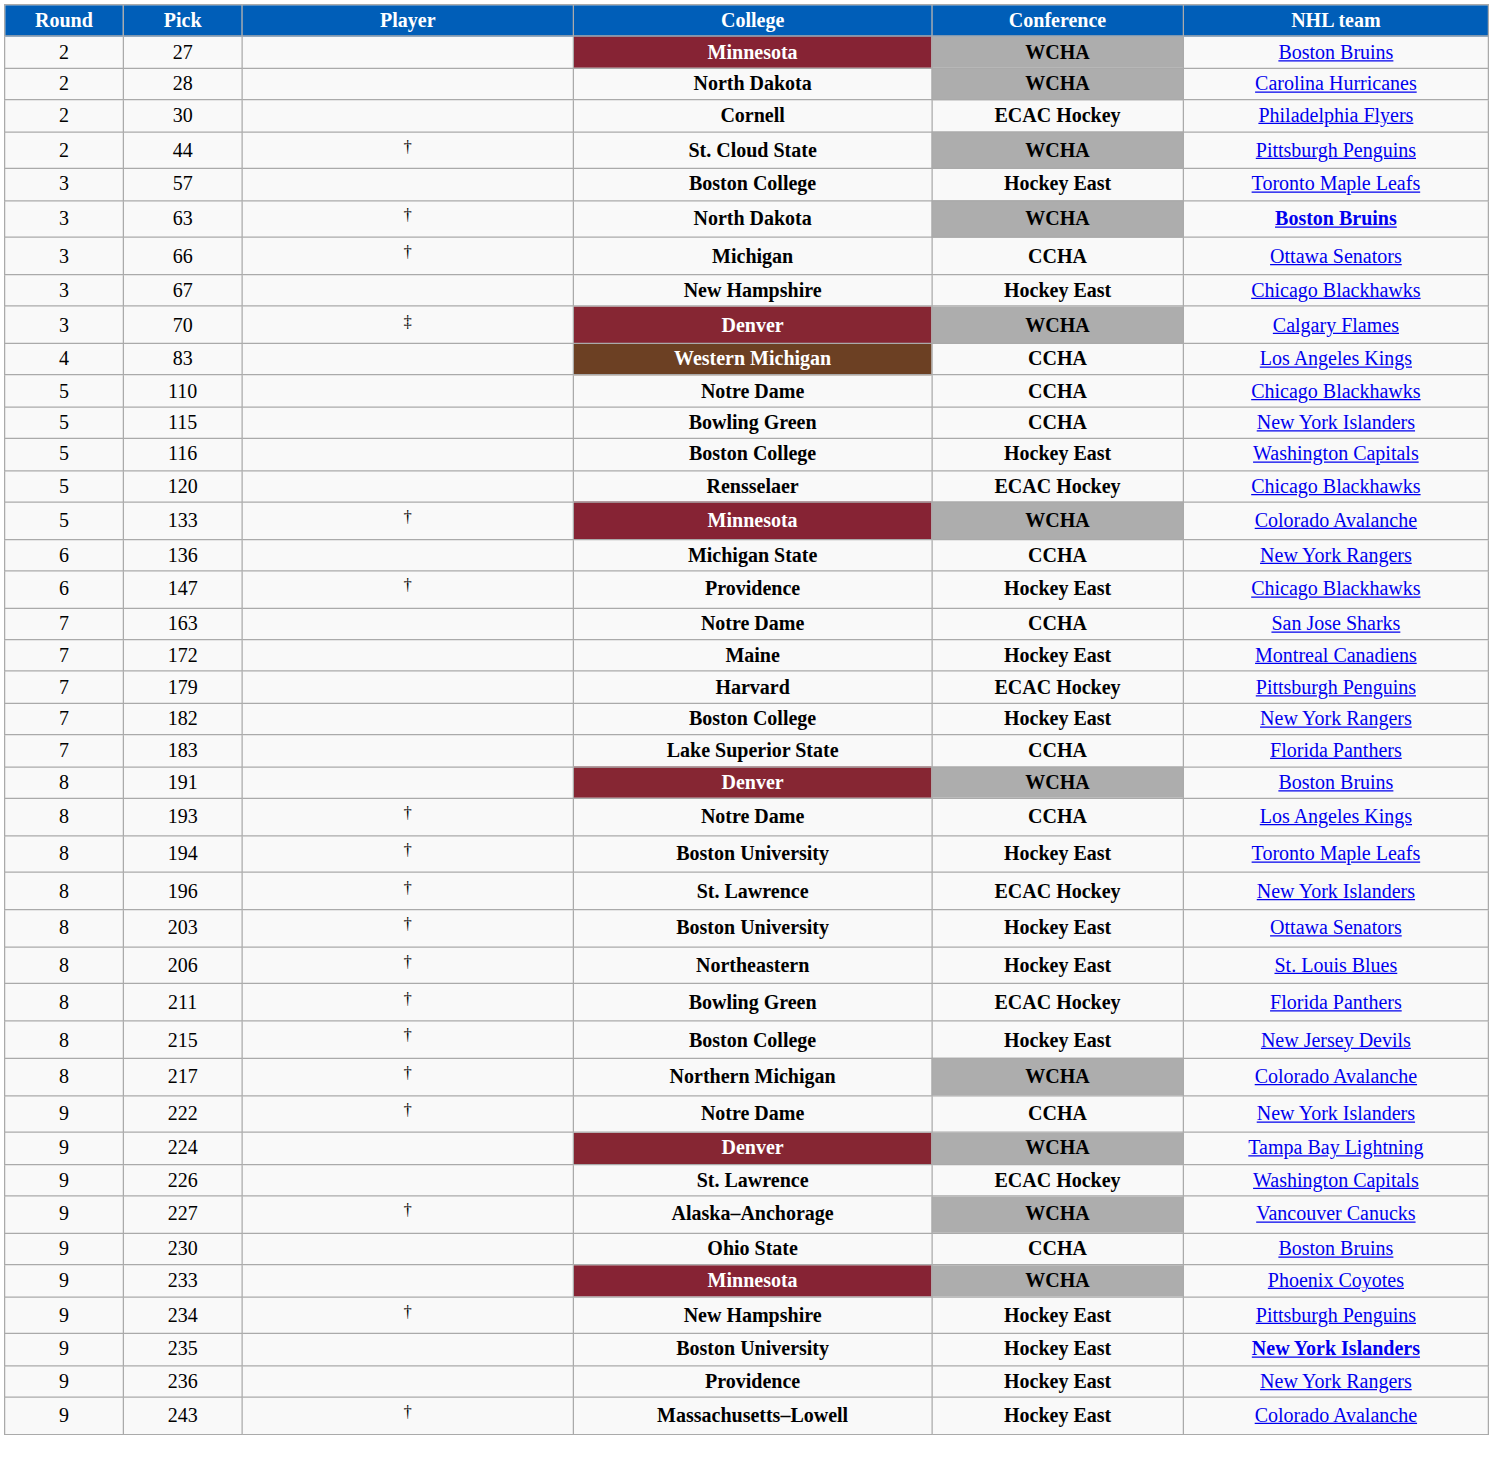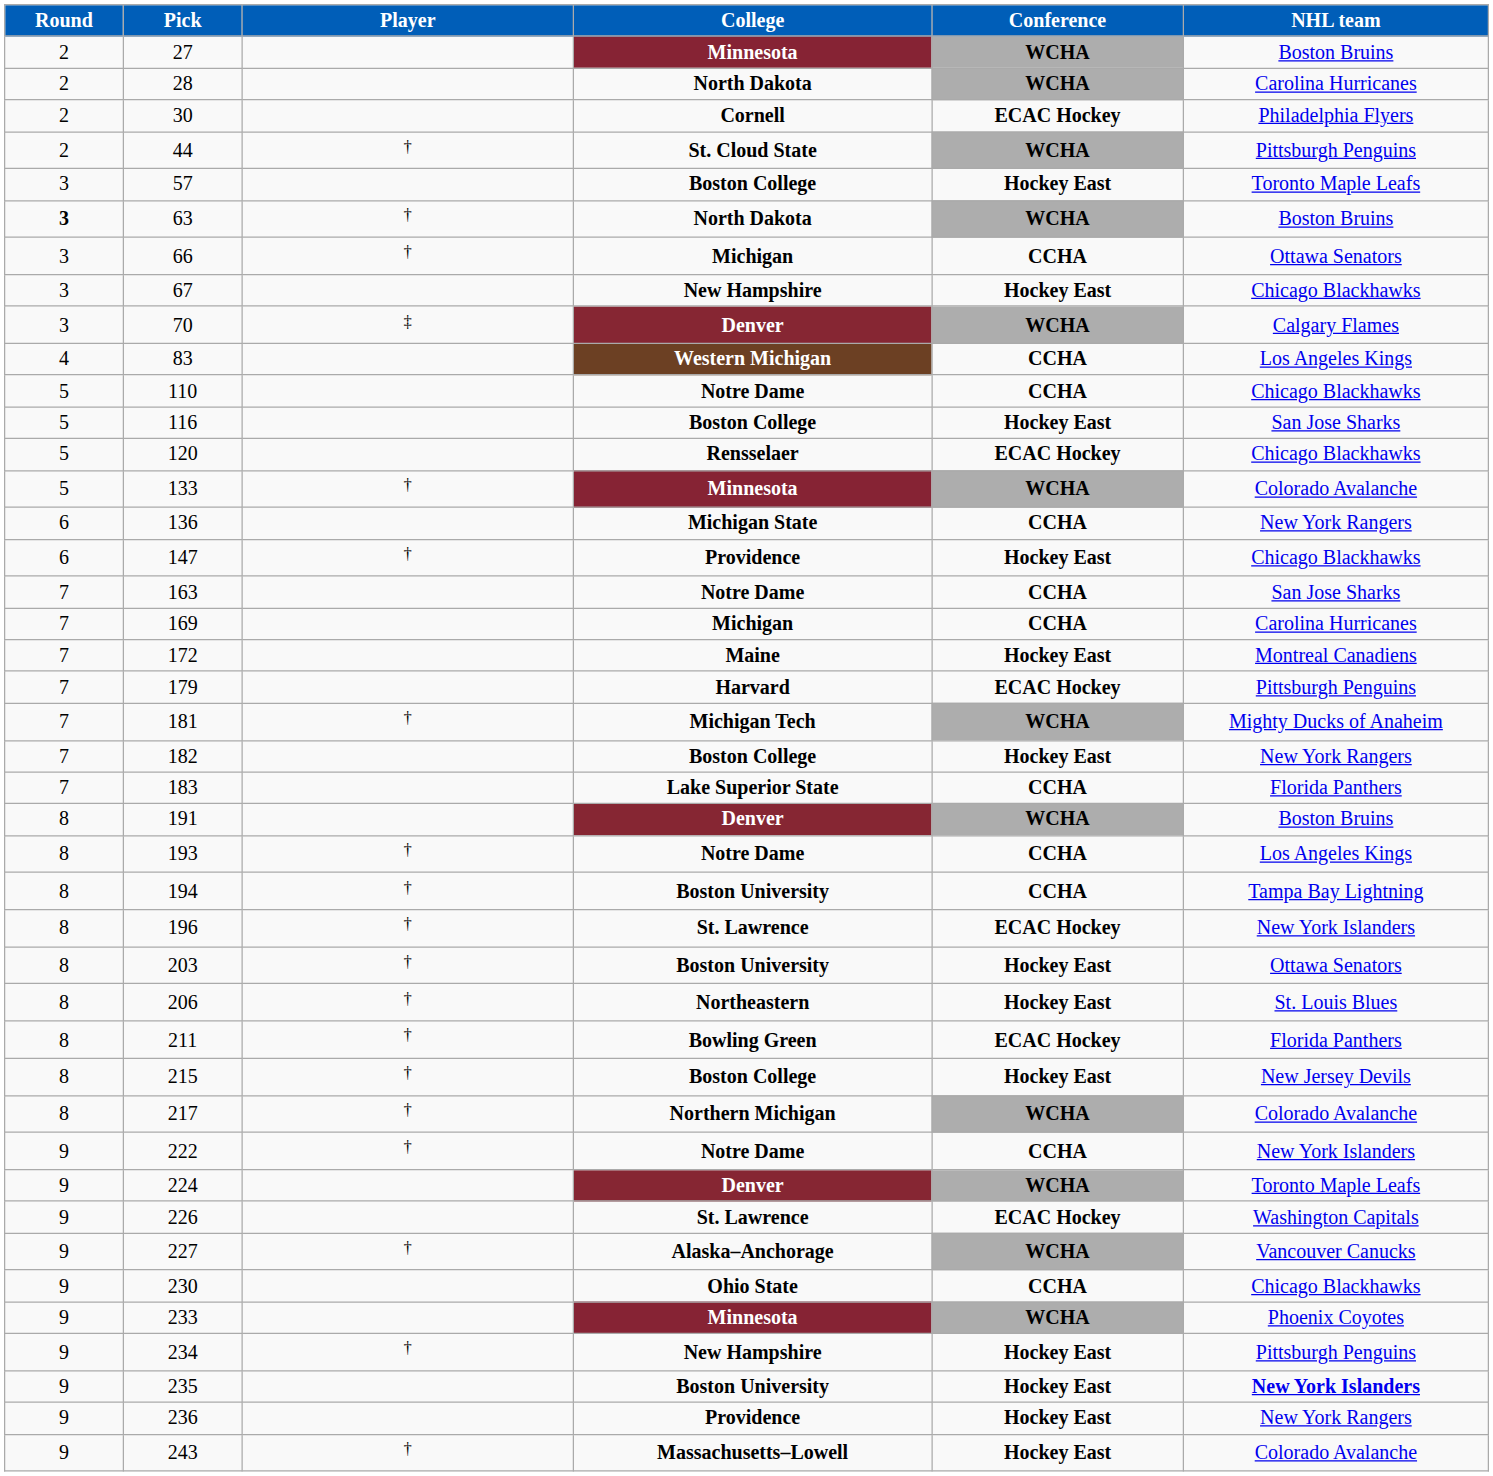(64, 218) normal -> (64, 218) bold
(1336, 218) bold -> (1336, 218) normal
- row: (183, 422)
(1336, 454) Washington Capitals -> (1336, 422) San Jose Sharks
+ row: (183, 623)
+ row: (183, 721)
(1058, 853) Hockey East -> (1058, 891) CCHA
(1336, 853) Toronto Maple Leafs -> (1336, 891) Tampa Bay Lightning
(1336, 1148) Tampa Bay Lightning -> (1336, 1185) Toronto Maple Leafs
(1336, 1248) Boston Bruins -> (1336, 1285) Chicago Blackhawks
